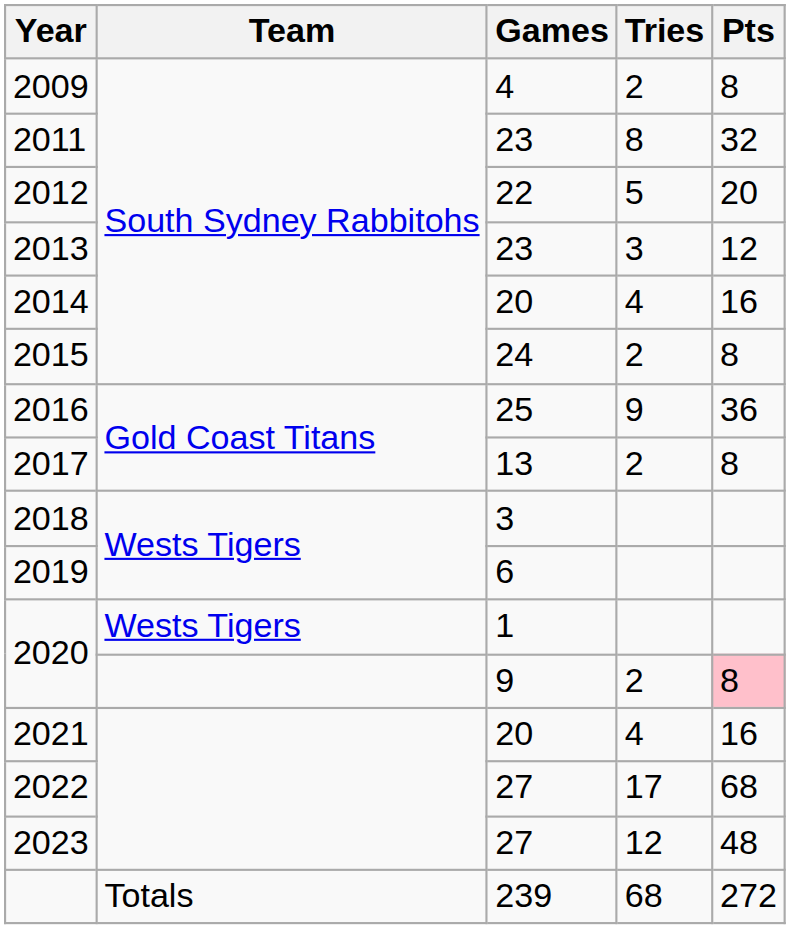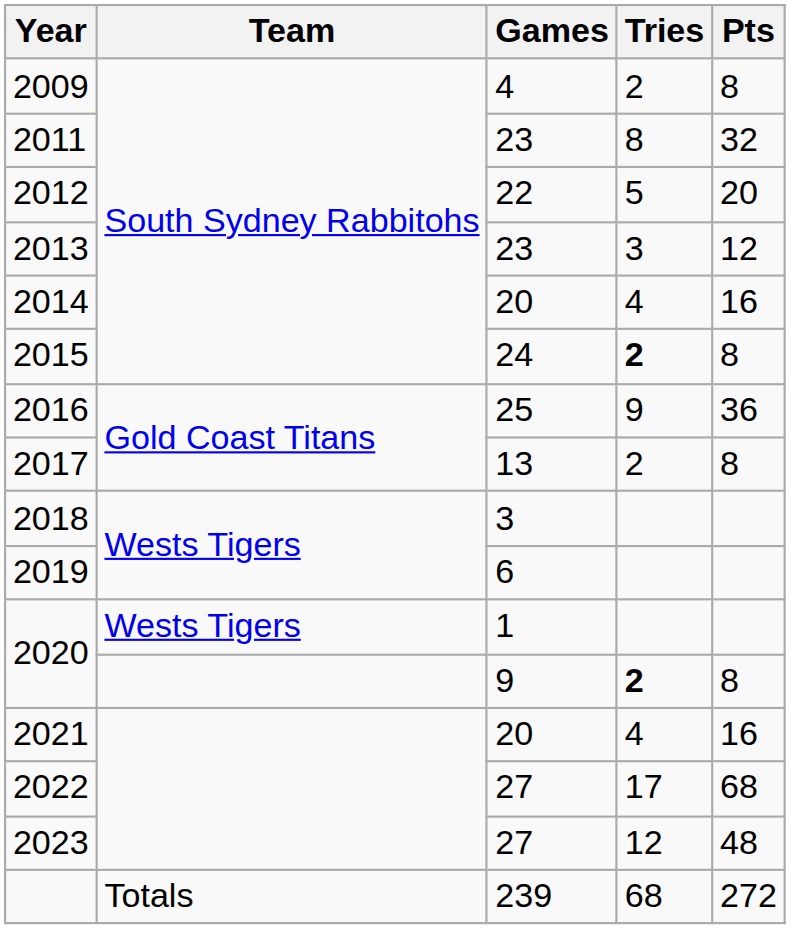(634, 355) normal -> (634, 355) bold
(634, 680) normal -> (634, 680) bold
(729, 680) pink background -> (729, 680) no background
